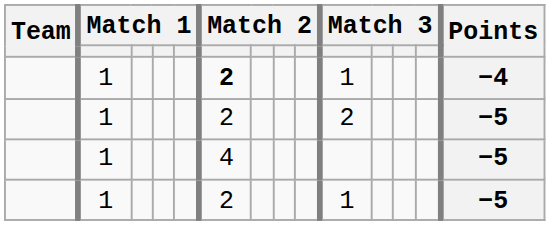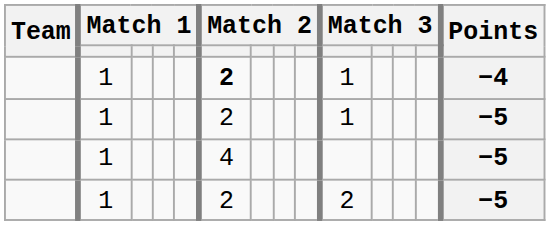(347, 119) 2 -> (347, 119) 1
(347, 200) 1 -> (347, 200) 2
